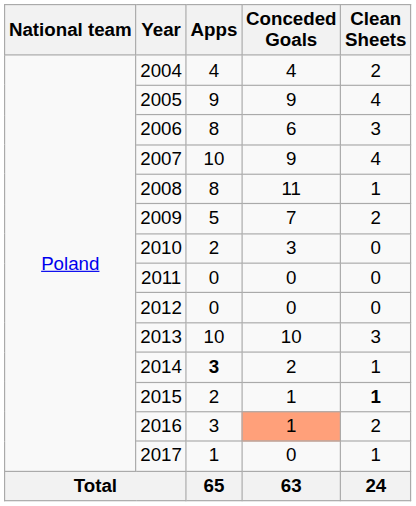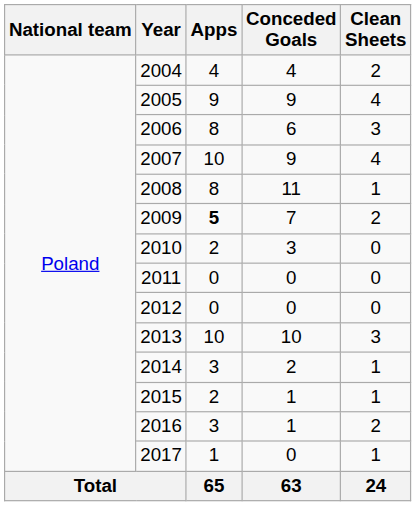(214, 218) normal -> (214, 218) bold
(214, 366) bold -> (214, 366) normal
(376, 396) bold -> (376, 396) normal
(291, 426) lightsalmon background -> (291, 426) no background
